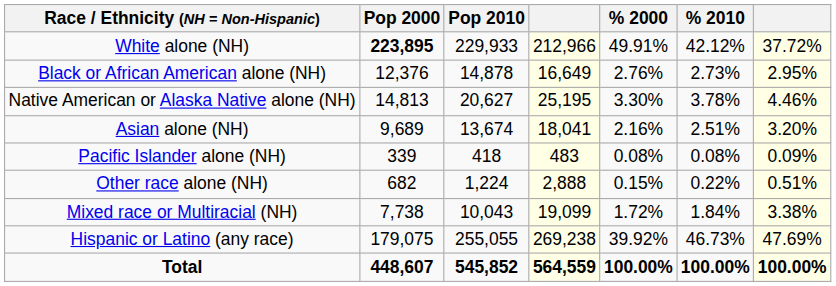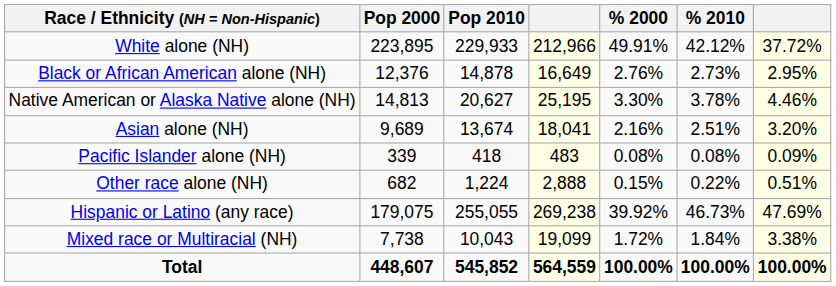(402, 45) bold -> (402, 45) normal
rows swapped: (182, 211) <-> (182, 239)
